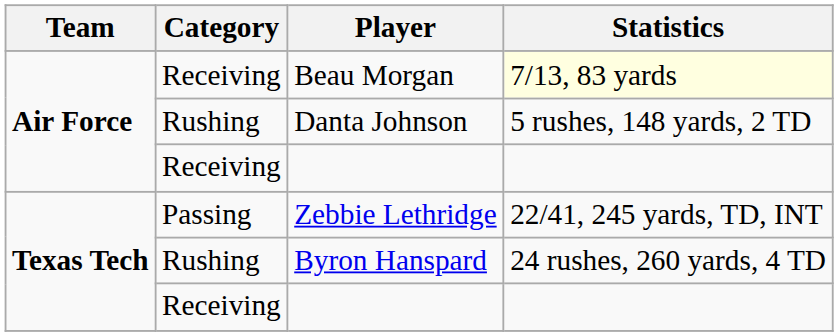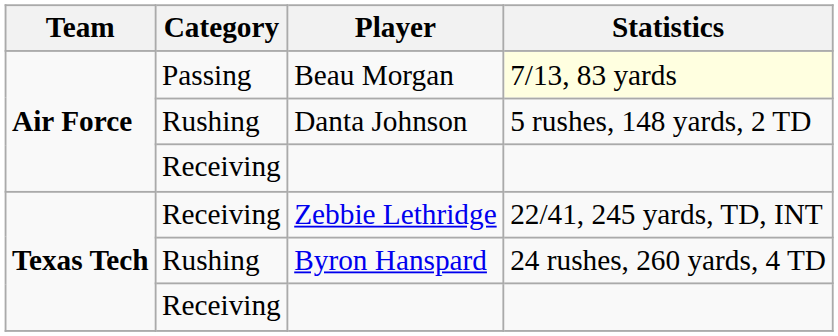(221, 74) Receiving -> (207, 74) Passing
(207, 213) Passing -> (221, 213) Receiving
